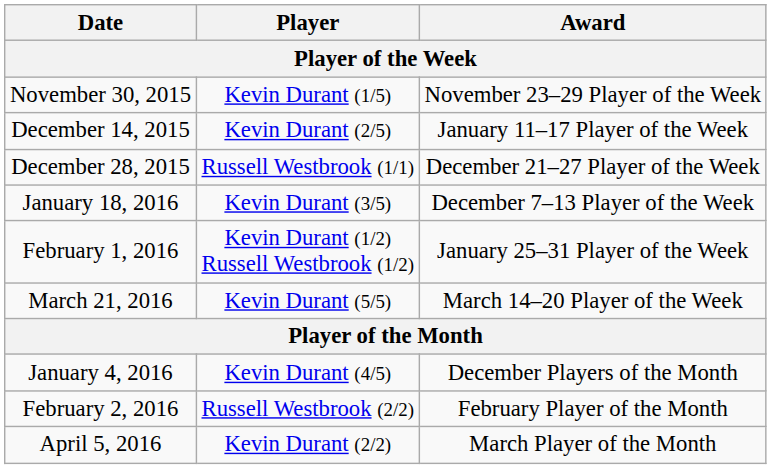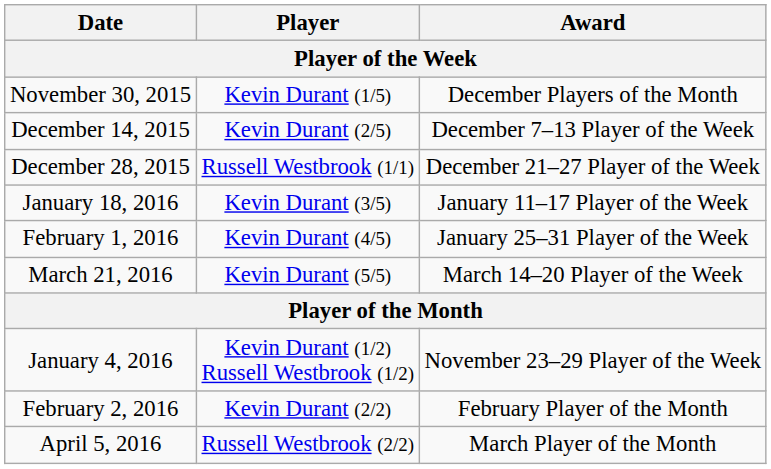(593, 94) November 23–29 Player of the Week -> (593, 94) December Players of the Month
(593, 130) January 11–17 Player of the Week -> (593, 130) December 7–13 Player of the Week
(593, 202) December 7–13 Player of the Week -> (593, 202) January 11–17 Player of the Week
(308, 251) Kevin Durant (1/2) Russell Westbrook (1/2) -> (308, 238) Kevin Durant (4/5)
(308, 372) Kevin Durant (4/5) -> (308, 359) Kevin Durant (1/2) Russell Westbrook (1/2)
(593, 372) December Players of the Month -> (593, 359) November 23–29 Player of the Week
(308, 408) Russell Westbrook (2/2) -> (308, 408) Kevin Durant (2/2)
(308, 444) Kevin Durant (2/2) -> (308, 444) Russell Westbrook (2/2)
